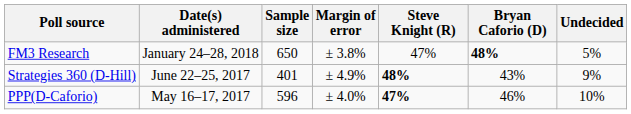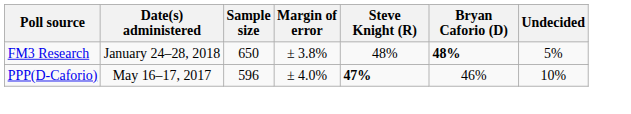(423, 53) 47% -> (385, 53) 48%
- row: (72, 75)
